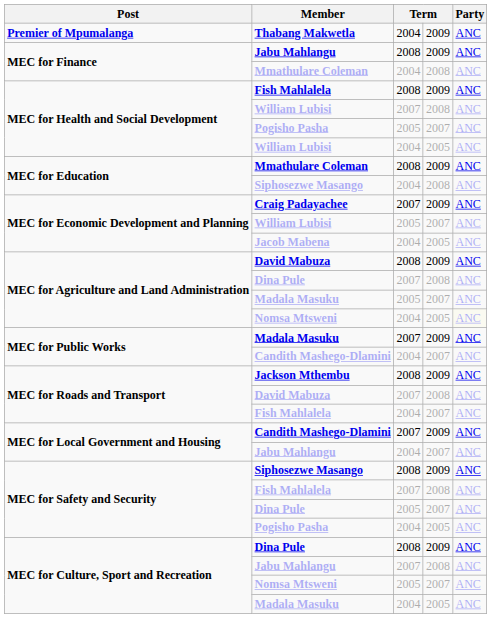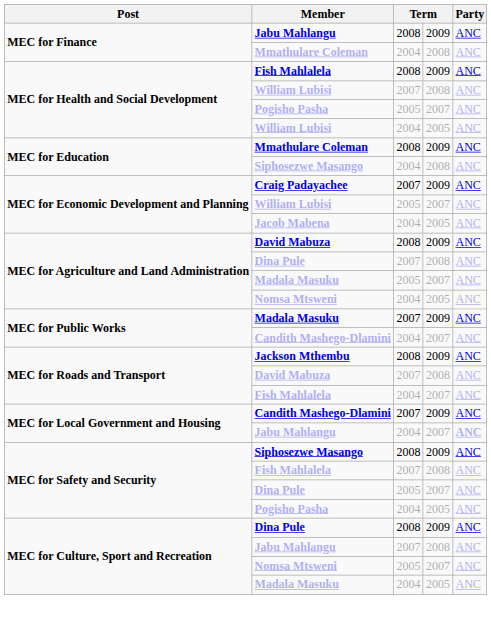- row: (305, 33)
(468, 451) normal -> (469, 432) bold
